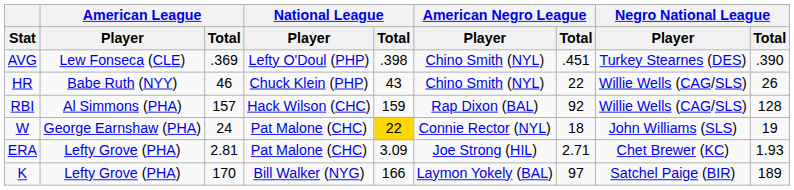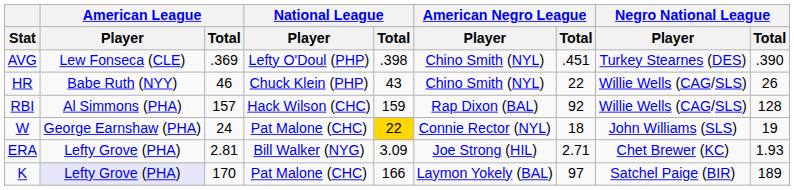(309, 151) Pat Malone (CHC) -> (309, 151) Bill Walker (NYG)
(122, 173) no background -> (122, 173) lavender background
(309, 173) Bill Walker (NYG) -> (309, 173) Pat Malone (CHC)
